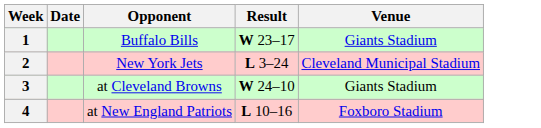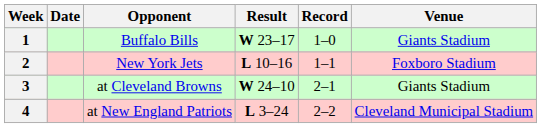+ column: (325, 16)
(267, 63) L 3–24 -> (267, 63) L 10–16
(391, 63) Cleveland Municipal Stadium -> (444, 63) Foxboro Stadium
(267, 110) L 10–16 -> (267, 110) L 3–24
(391, 110) Foxboro Stadium -> (444, 110) Cleveland Municipal Stadium
